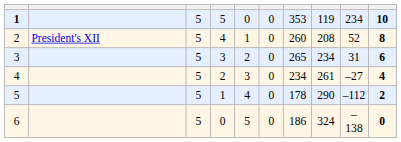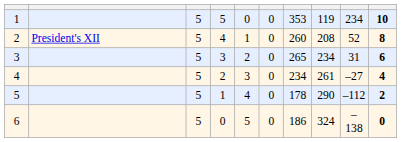(17, 19) bold -> (17, 19) normal
